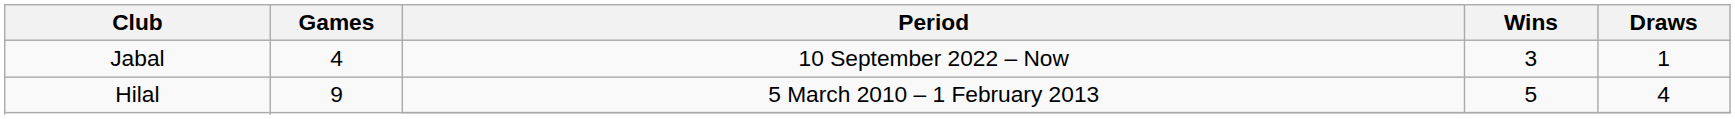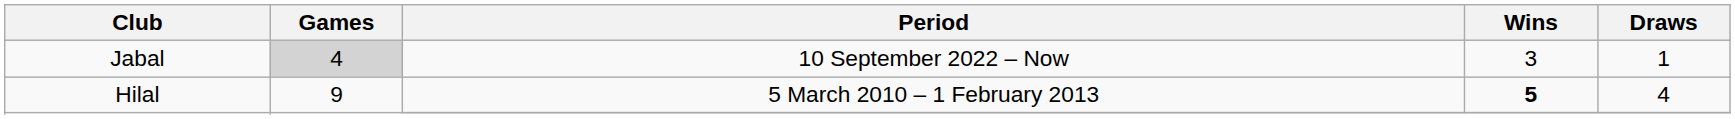(336, 58) no background -> (336, 58) lightgrey background
(1531, 94) normal -> (1531, 94) bold
